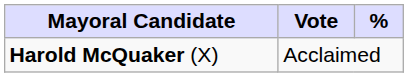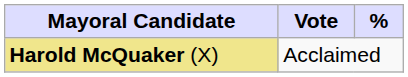(114, 54) no background -> (114, 54) khaki background
